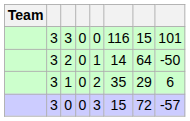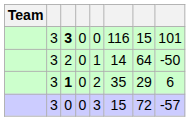(68, 37) normal -> (68, 37) bold
(68, 82) normal -> (68, 82) bold
